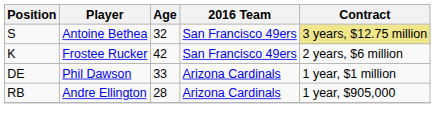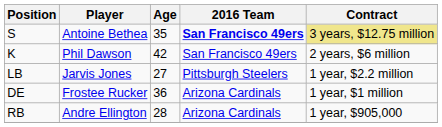(160, 34) 32 -> (160, 34) 35
(240, 34) normal -> (243, 34) bold
(105, 54) Frostee Rucker -> (97, 54) Phil Dawson
+ row: (15, 74)
(97, 74) Phil Dawson -> (105, 93) Frostee Rucker
(160, 74) 33 -> (160, 93) 36
